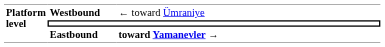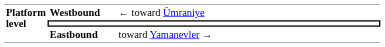(169, 34) bold -> (166, 34) normal
